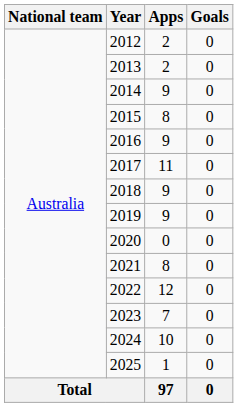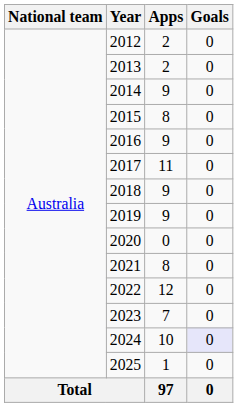(210, 340) no background -> (210, 340) lavender background
